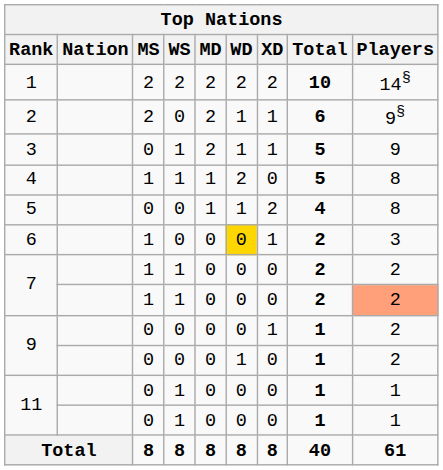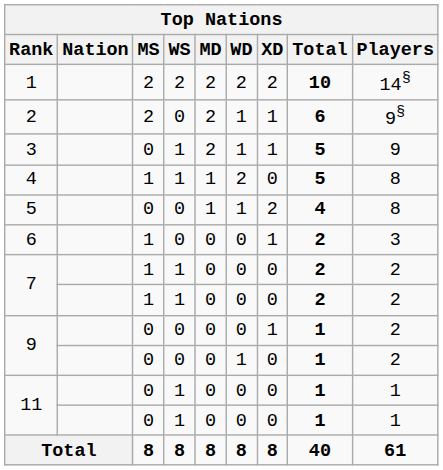(241, 240) gold background -> (241, 240) no background
(395, 300) lightsalmon background -> (395, 300) no background
